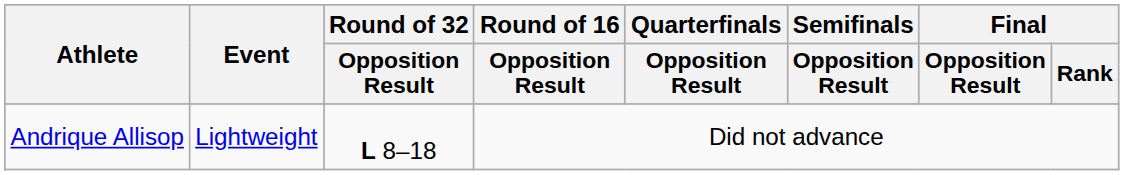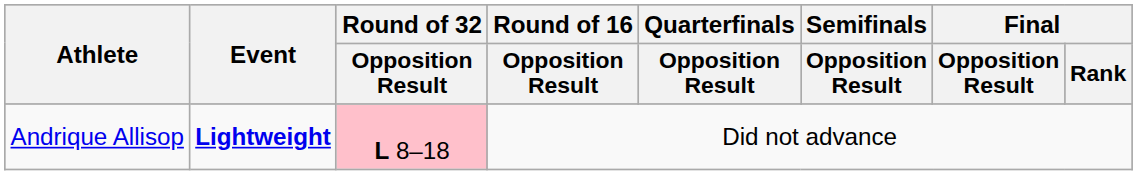(256, 137) normal -> (263, 137) bold
(399, 151) no background -> (412, 151) pink background
